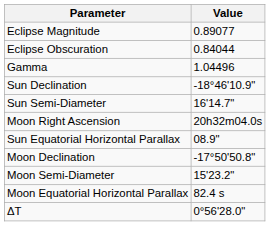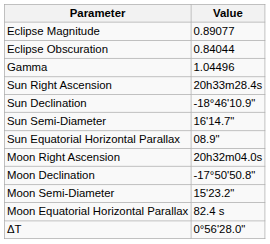+ row: (59, 85)
rows swapped: (93, 139) <-> (63, 121)
